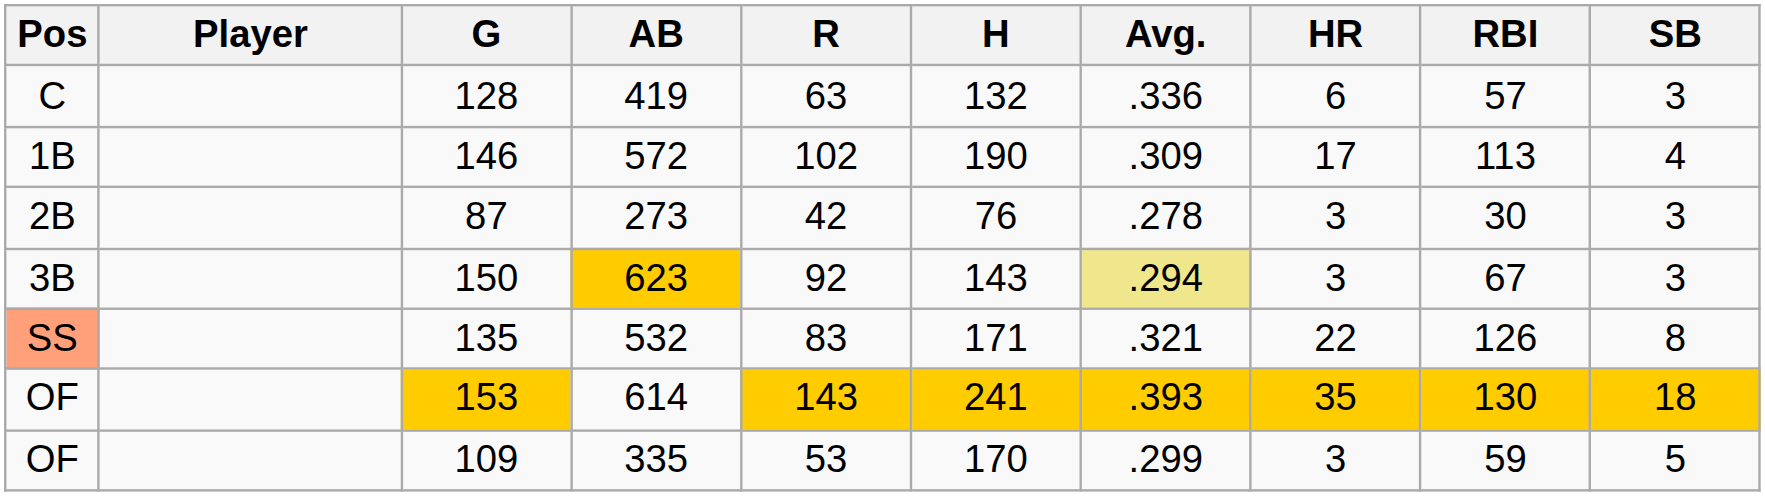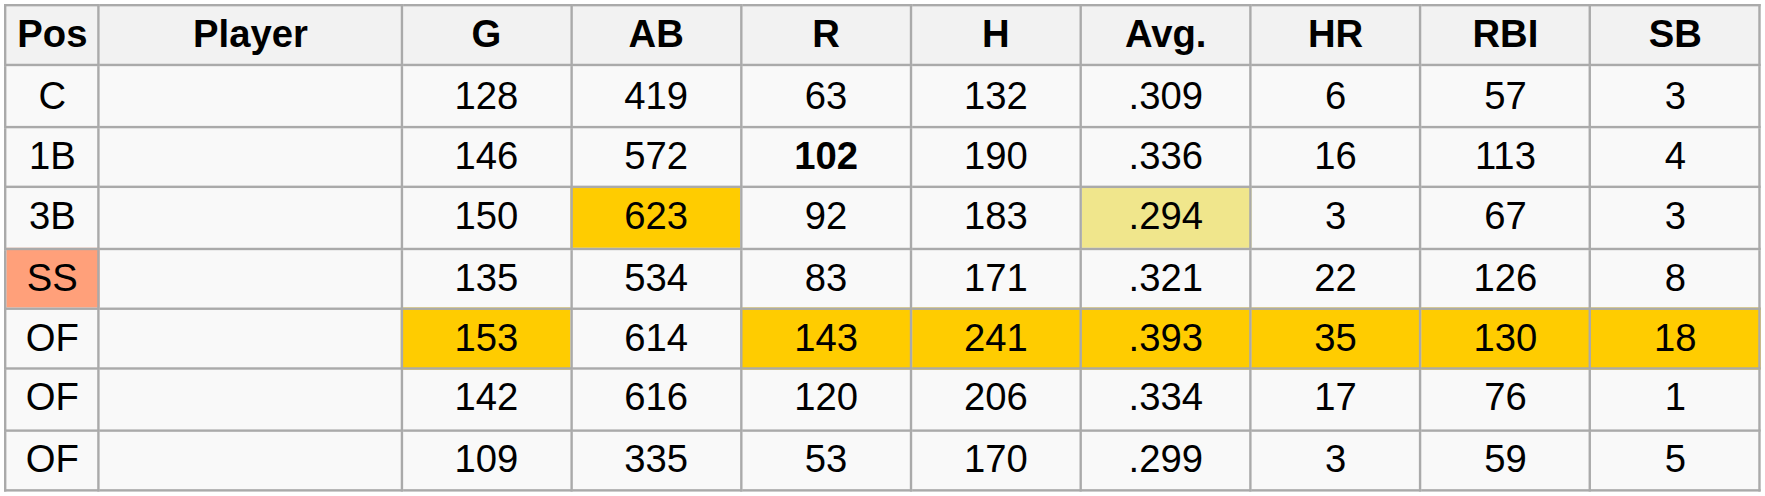(1166, 95) .336 -> (1166, 95) .309
(826, 156) normal -> (826, 156) bold
(1166, 156) .309 -> (1166, 156) .336
(1336, 156) 17 -> (1336, 156) 16
- row: (486, 216)
(996, 277) 143 -> (996, 216) 183
(656, 338) 532 -> (656, 277) 534
+ row: (486, 398)
